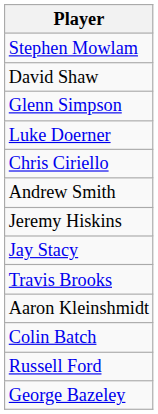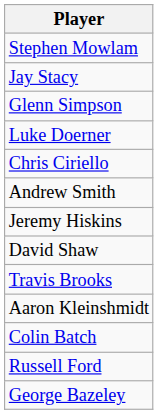(54, 76) David Shaw -> (43, 76) Jay Stacy
(43, 250) Jay Stacy -> (54, 250) David Shaw
